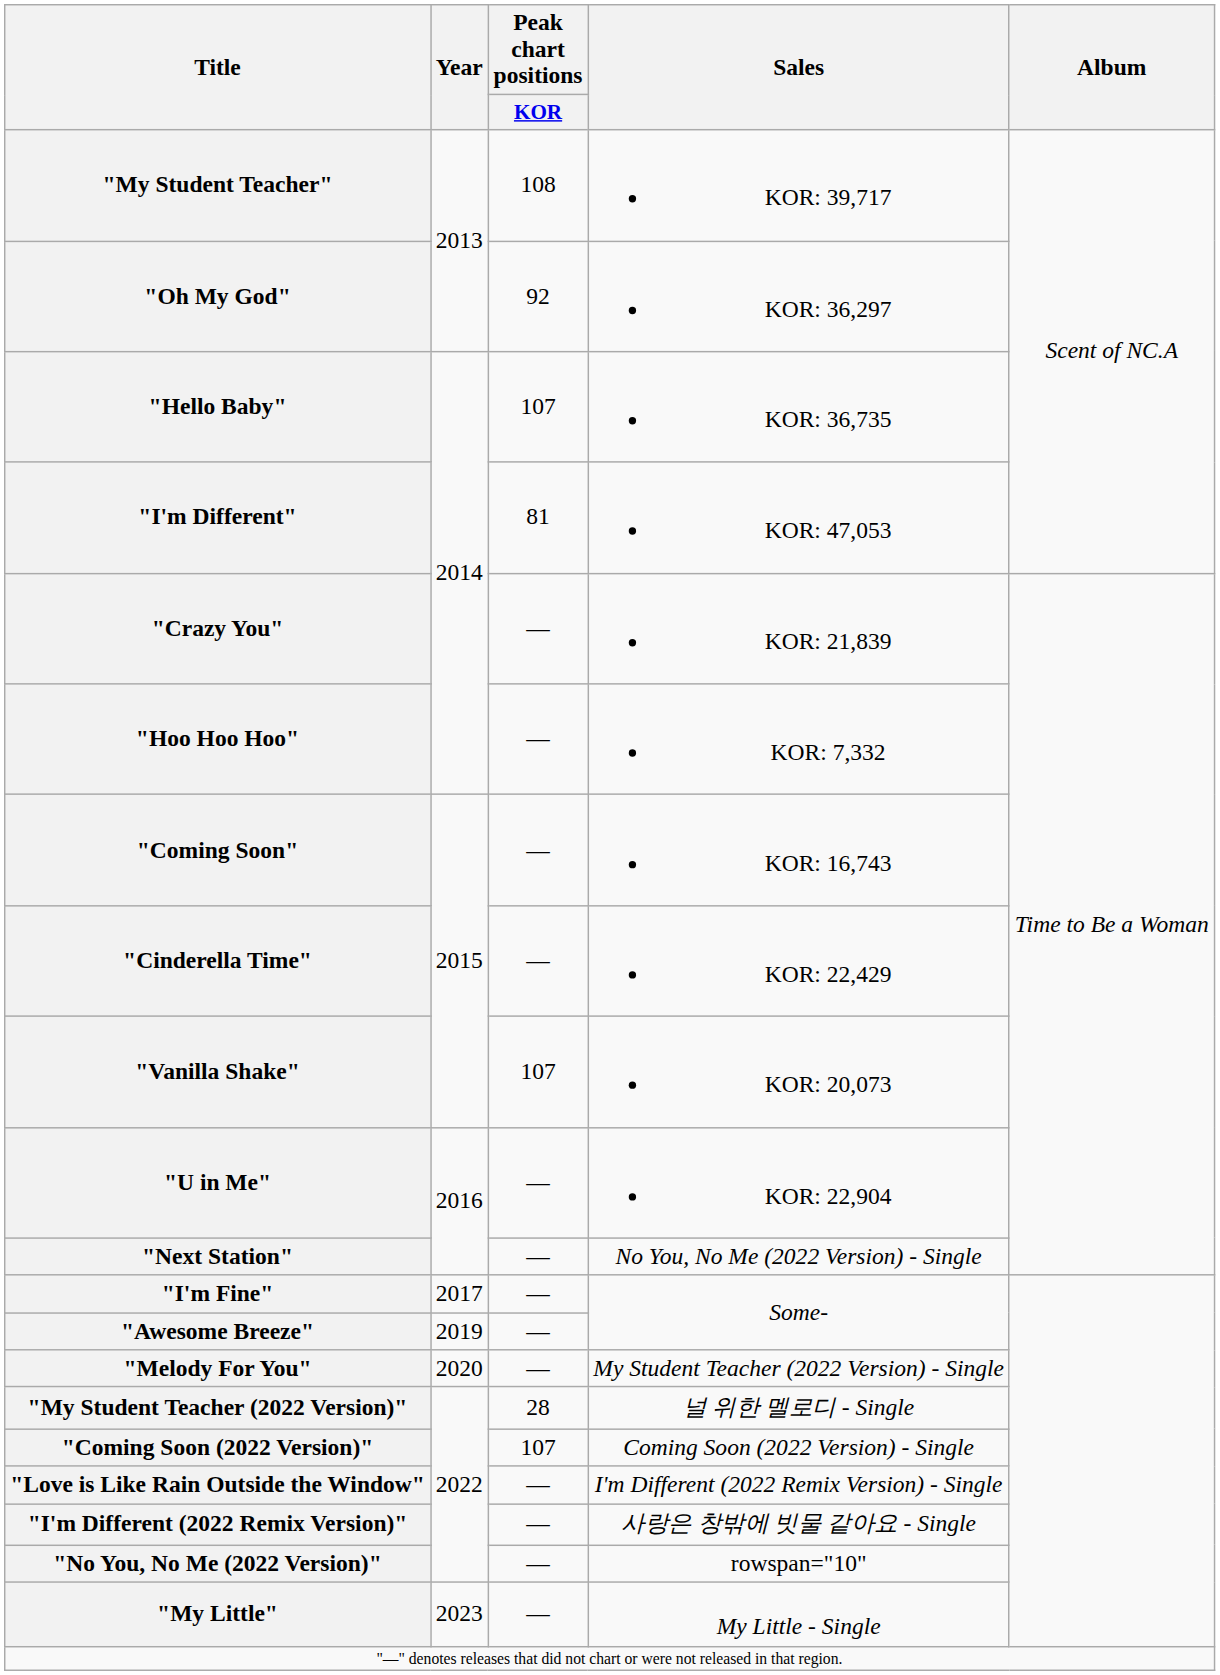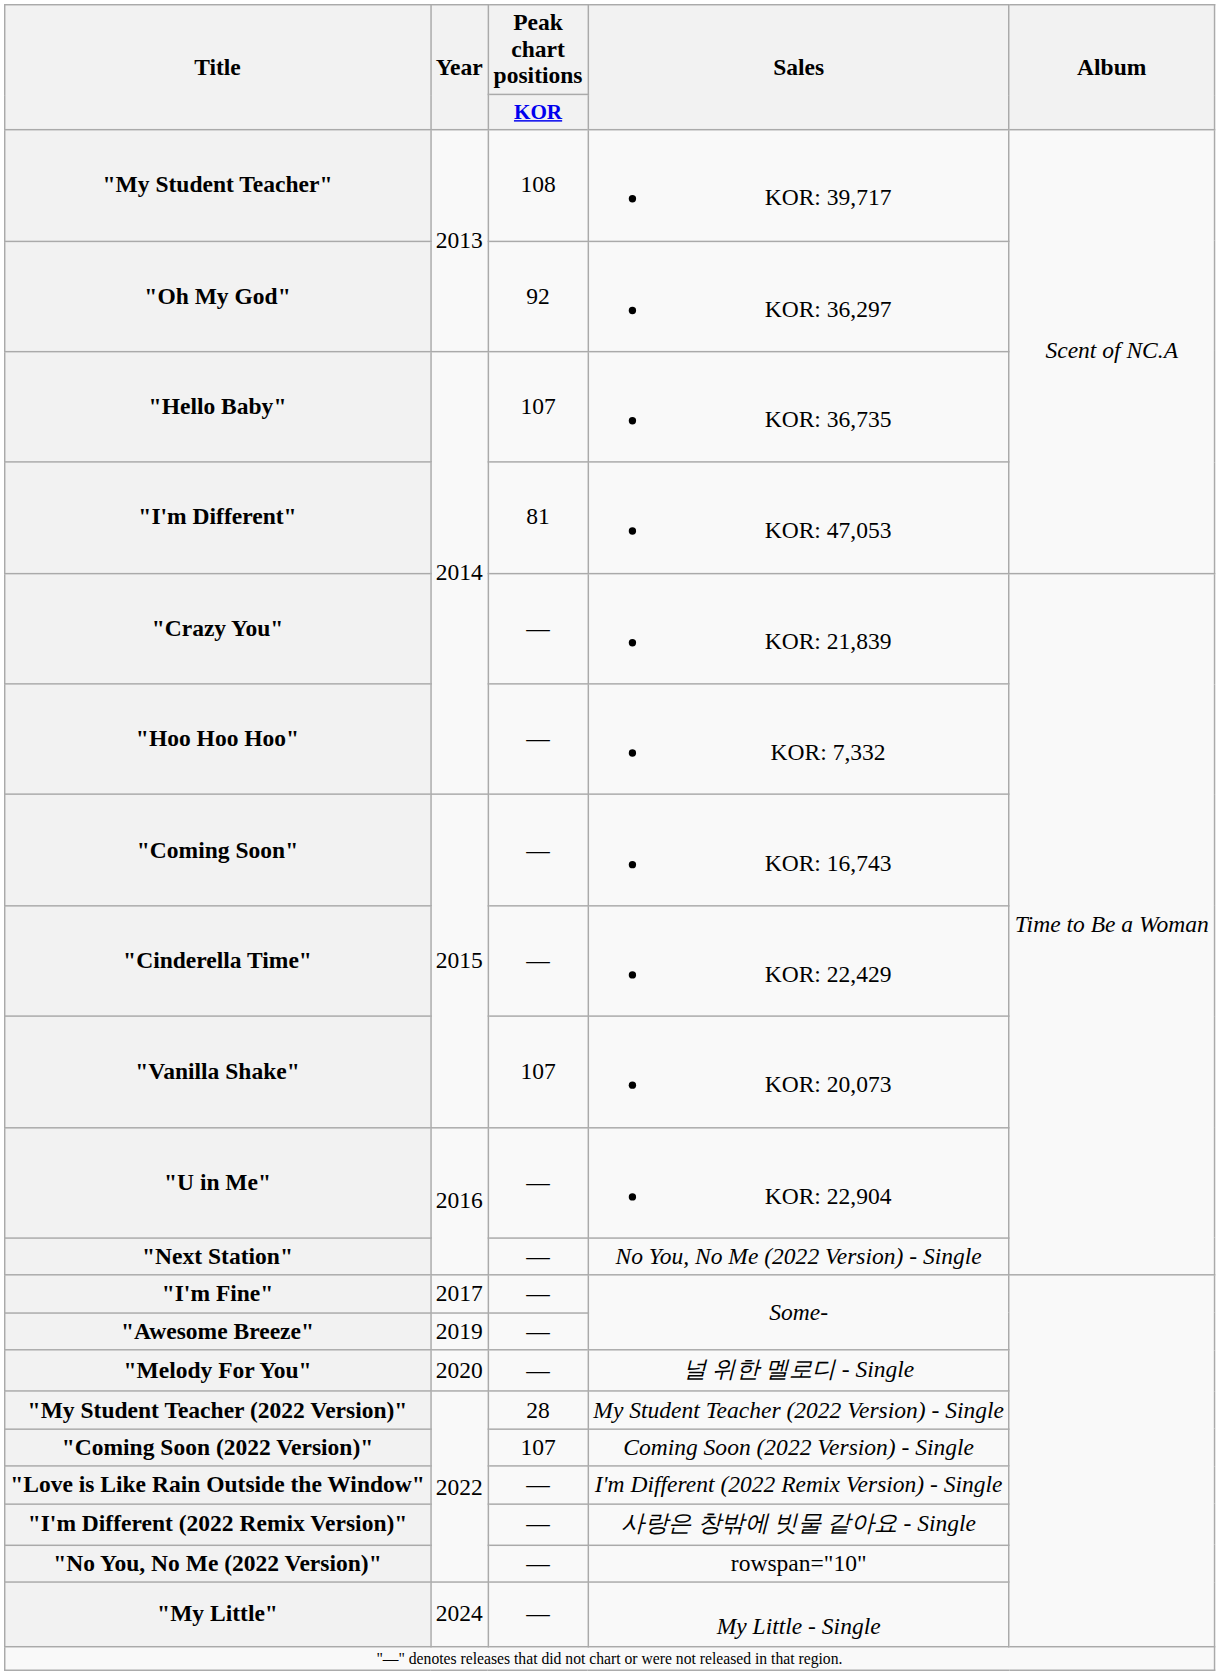(799, 1368) My Student Teacher (2022 Version) - Single -> (799, 1369) 널 위한 멜로디 - Single
(799, 1406) 널 위한 멜로디 - Single -> (799, 1409) My Student Teacher (2022 Version) - Single
(459, 1614) 2023 -> (459, 1614) 2024
